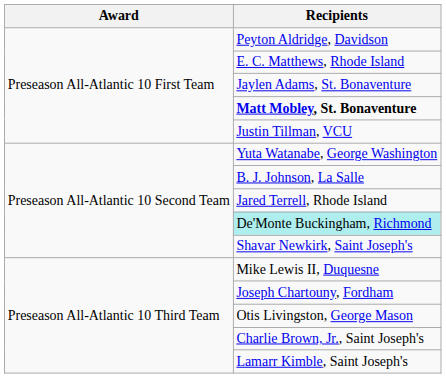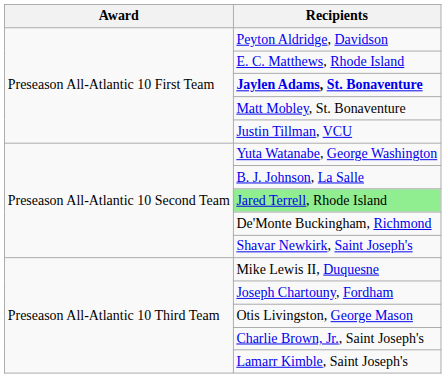(324, 85) normal -> (330, 85) bold
(326, 108) bold -> (321, 108) normal
(312, 200) no background -> (312, 200) lightgreen background
(334, 223) paleturquoise background -> (334, 223) no background
